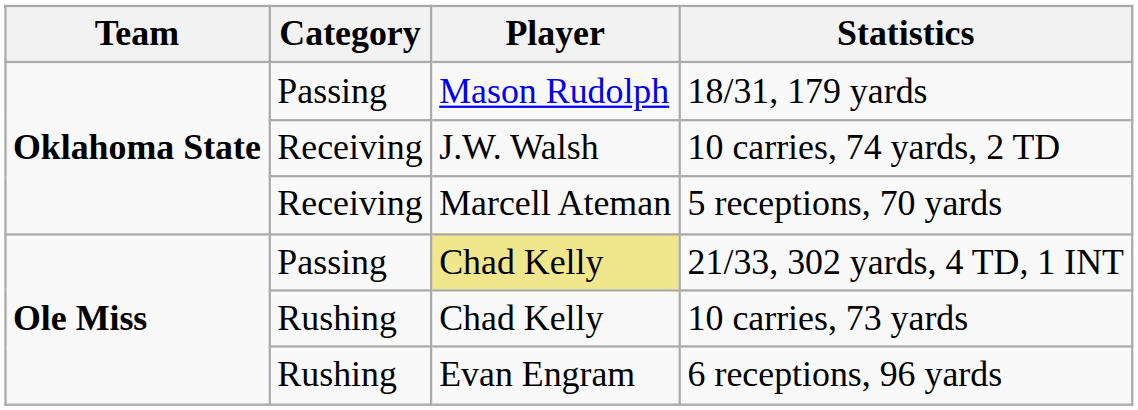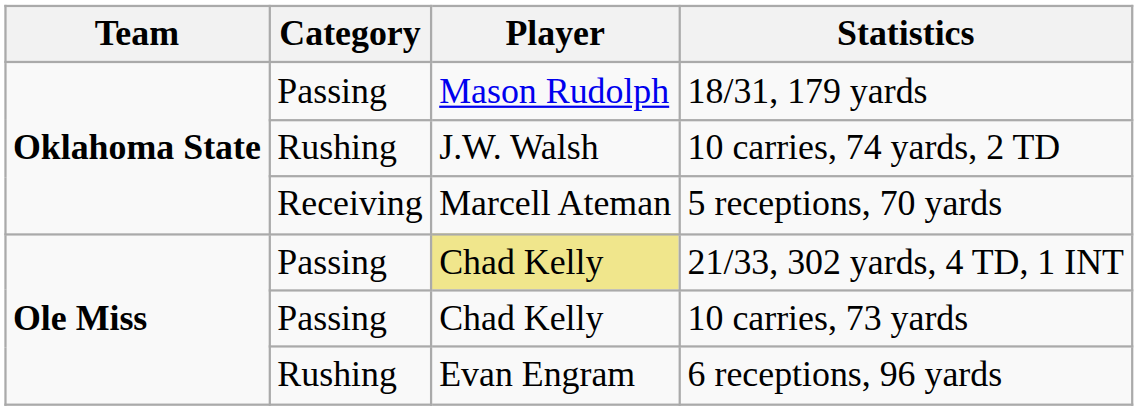(350, 147) Receiving -> (337, 147) Rushing
(337, 317) Rushing -> (332, 317) Passing
